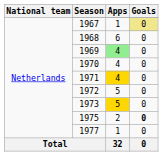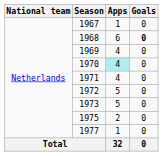(144, 24) khaki background -> (144, 24) no background
(144, 38) normal -> (144, 38) bold
(118, 51) lightgreen background -> (118, 51) no background
(118, 64) no background -> (118, 64) paleturquoise background
(118, 78) gold background -> (118, 78) no background
(118, 104) gold background -> (118, 104) no background
(144, 118) bold -> (144, 118) normal
